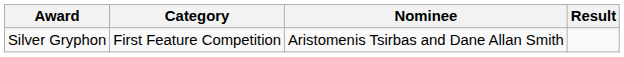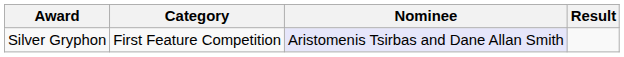(426, 39) no background -> (426, 39) lavender background
